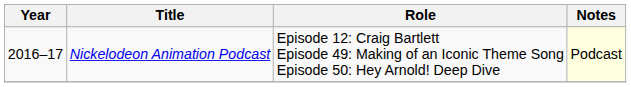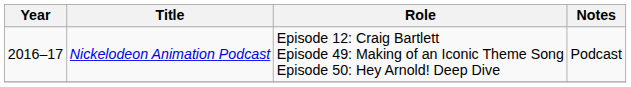(596, 54) lightyellow background -> (596, 54) no background
